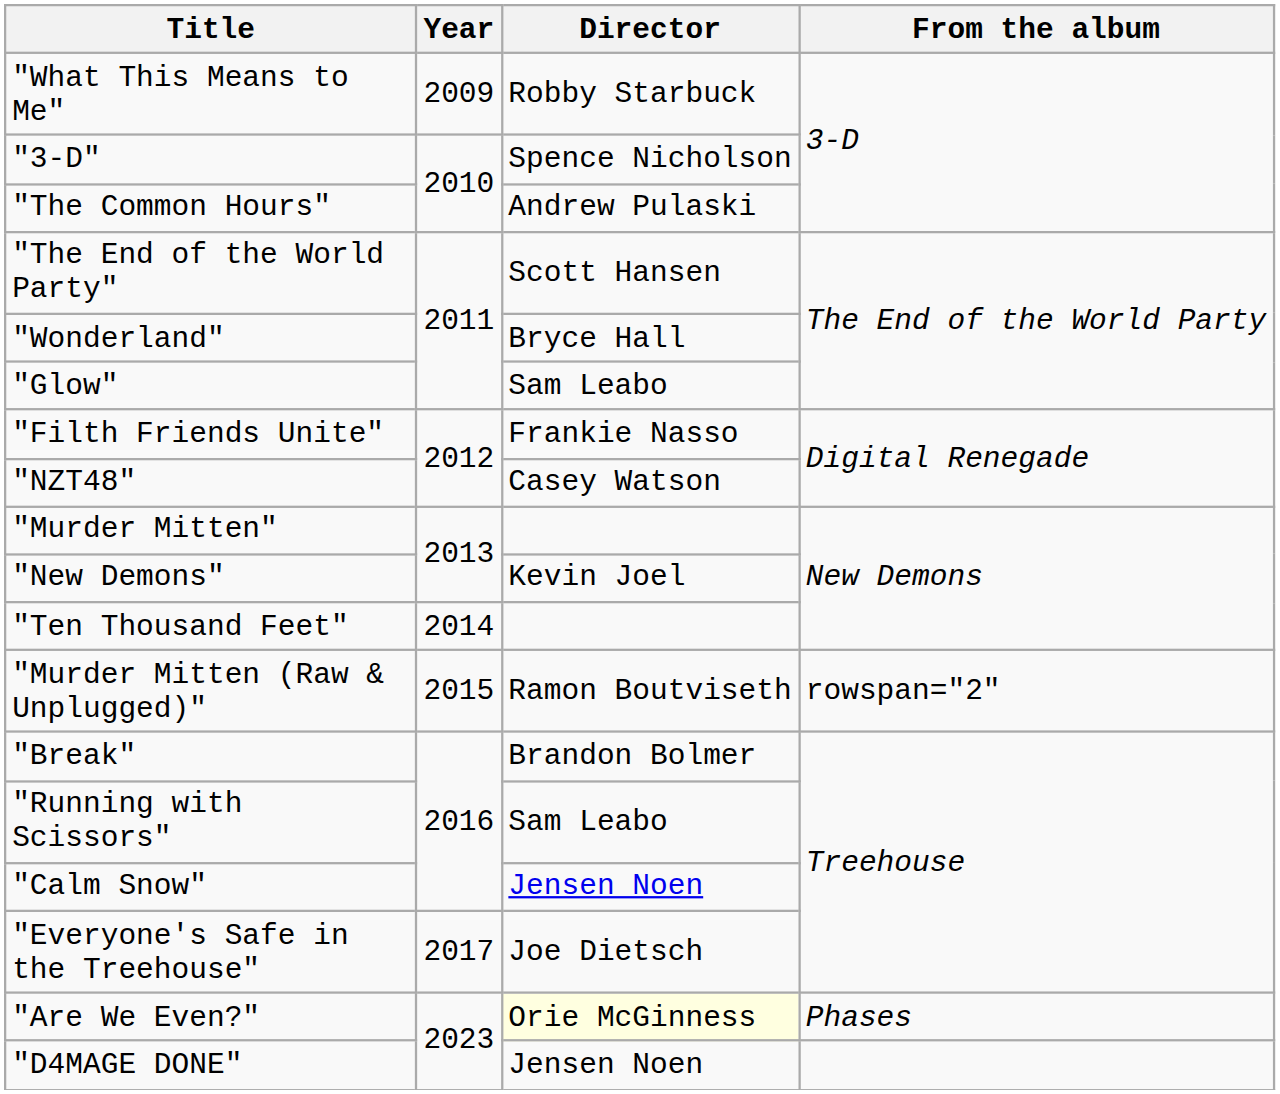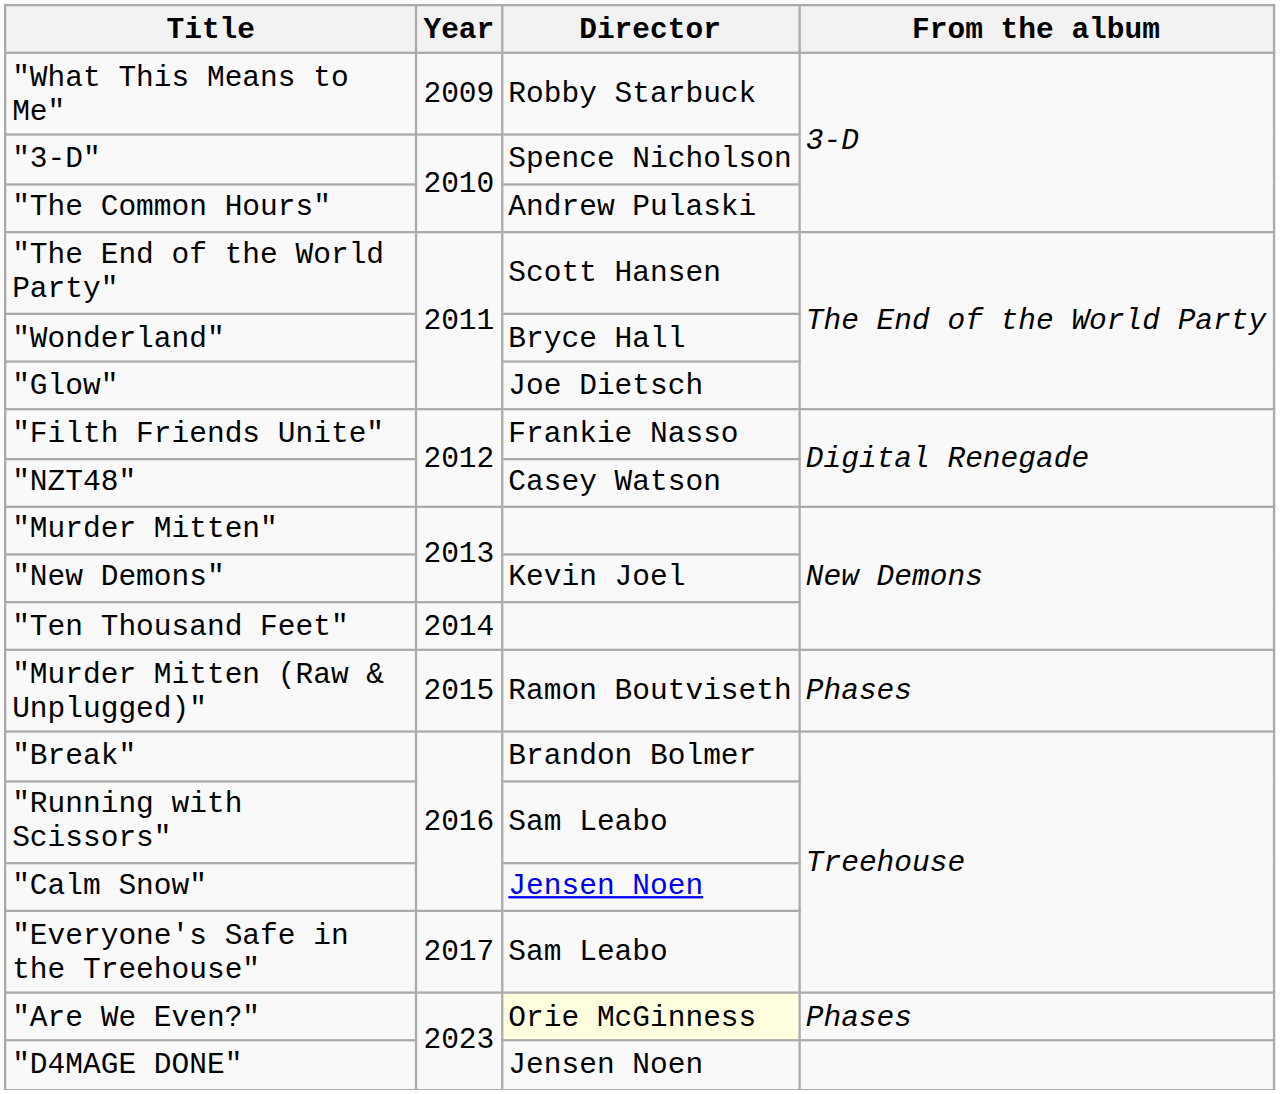(588, 386) Sam Leabo -> (606, 386) Joe Dietsch
(903, 691) rowspan="2" -> (859, 691) Phases
(606, 952) Joe Dietsch -> (588, 952) Sam Leabo
